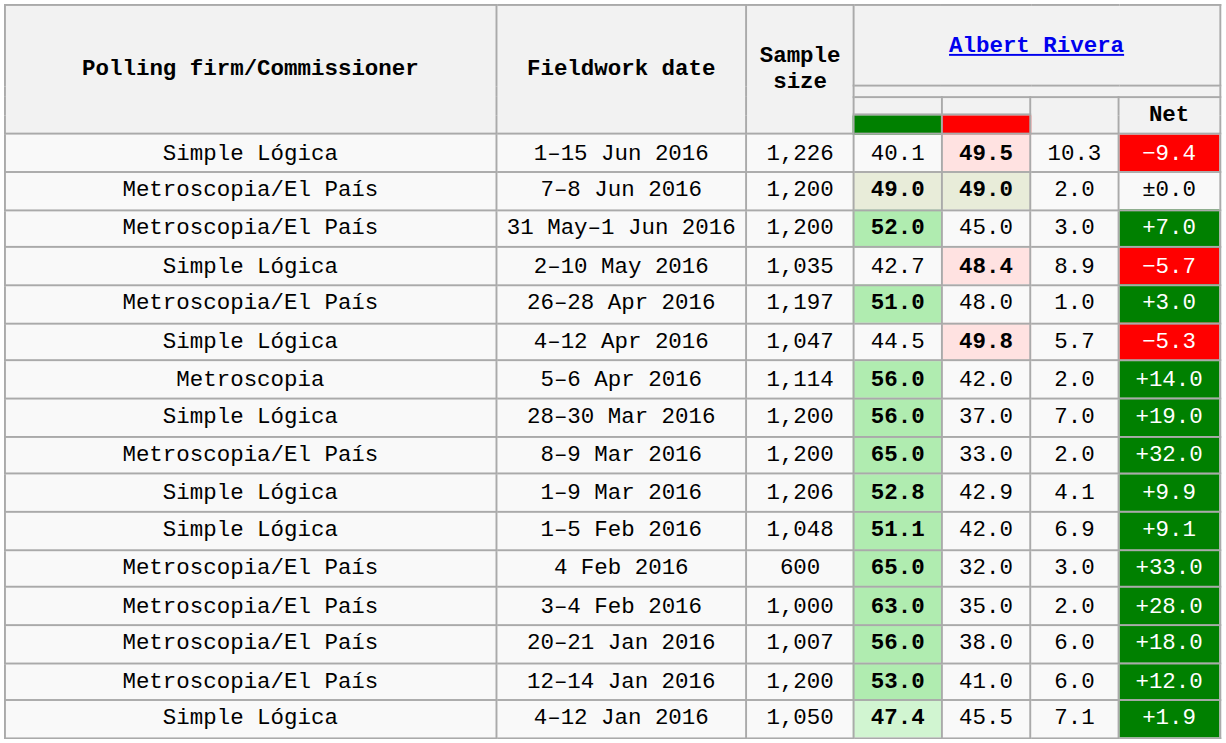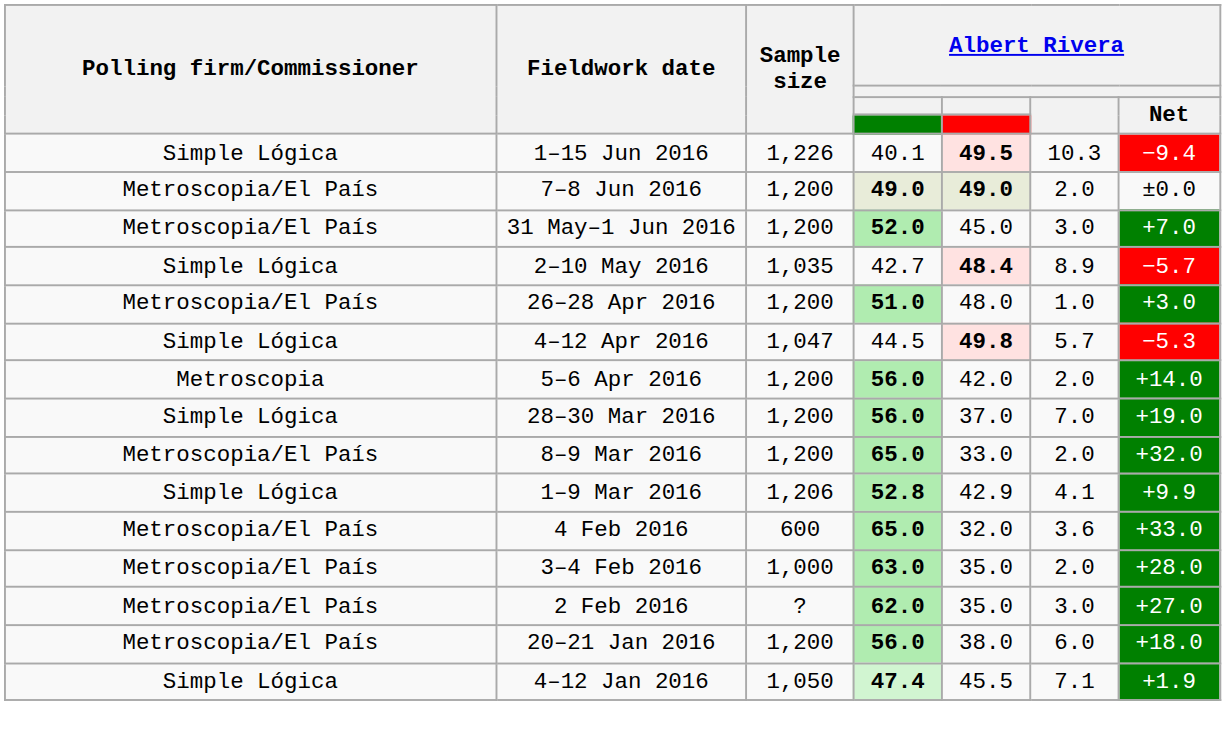(800, 304) 1,197 -> (800, 304) 1,200
(800, 379) 1,114 -> (800, 379) 1,200
- row: (621, 530)
(1074, 568) 3.0 -> (1074, 530) 3.6
+ row: (621, 606)
(800, 643) 1,007 -> (800, 643) 1,200
- row: (621, 681)
